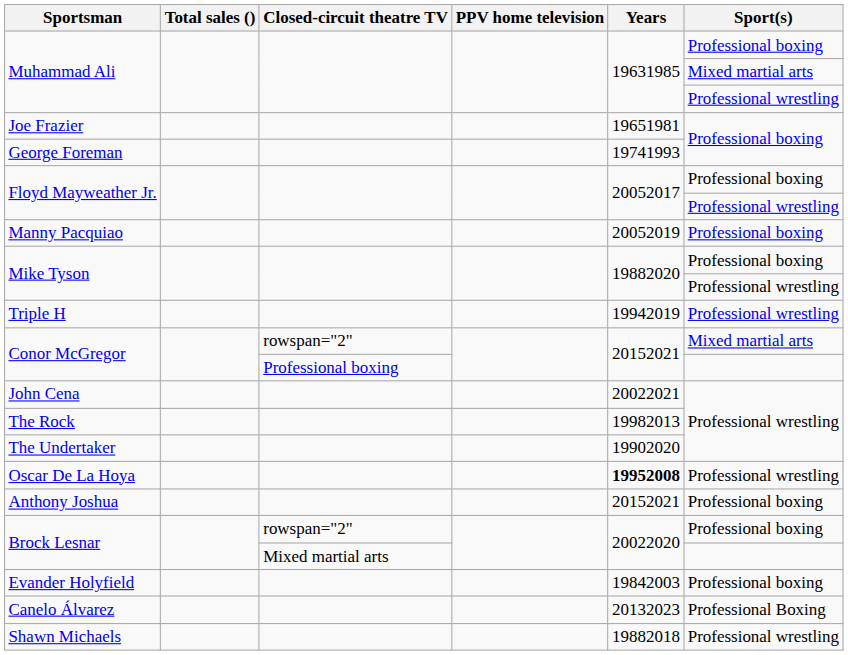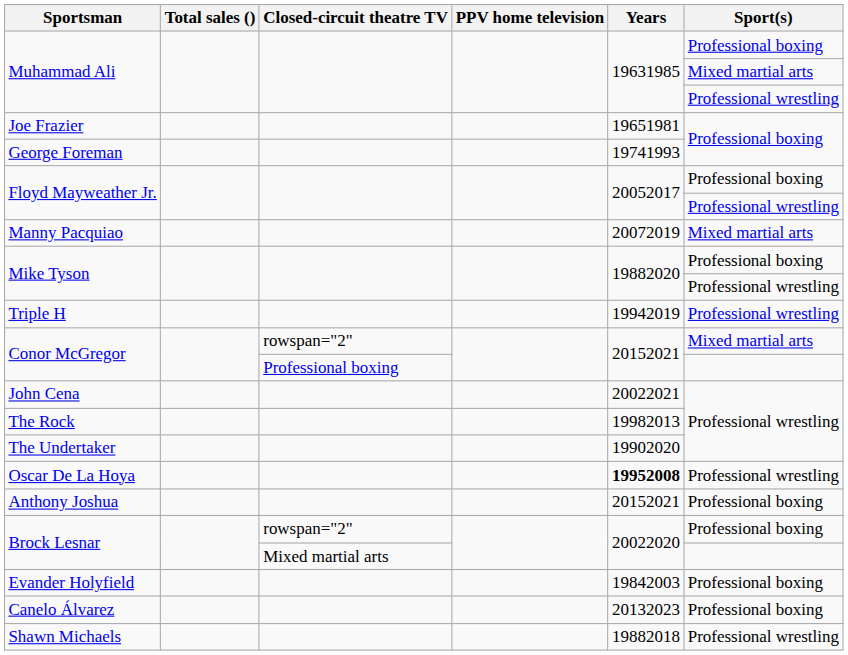(646, 233) 20052019 -> (646, 233) 20072019
(755, 233) Professional boxing -> (750, 233) Mixed martial arts
(757, 609) Professional Boxing -> (755, 609) Professional boxing
